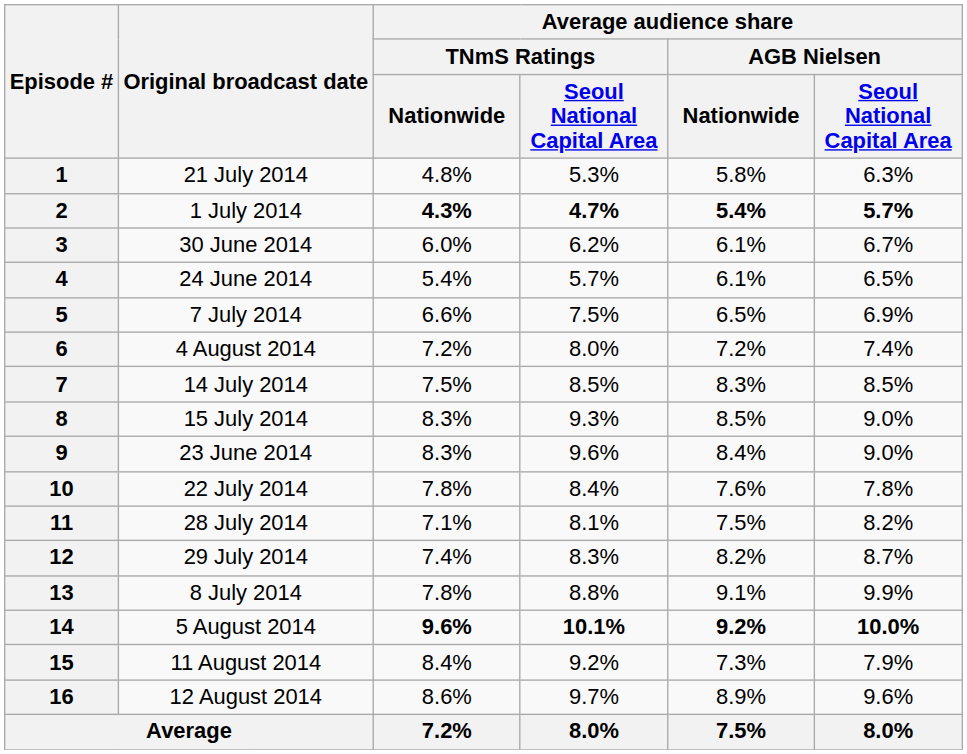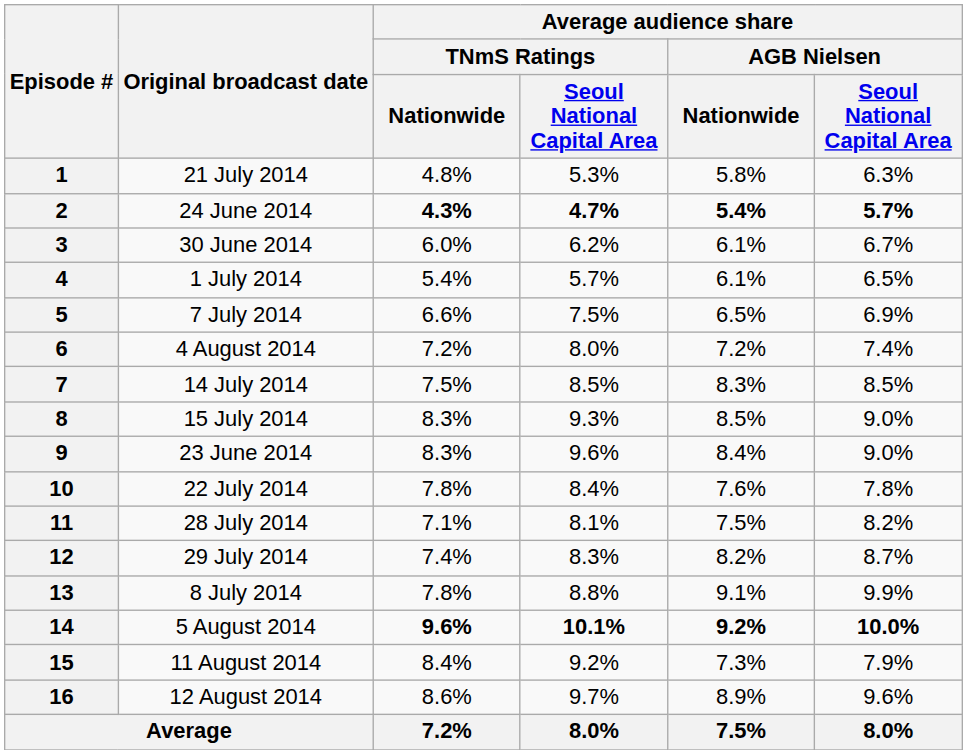(246, 210) 1 July 2014 -> (246, 210) 24 June 2014
(246, 279) 24 June 2014 -> (246, 279) 1 July 2014
